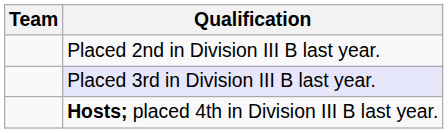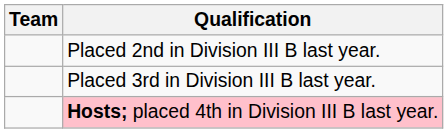(222, 81) lavender background -> (222, 81) no background
(253, 111) no background -> (253, 111) pink background
